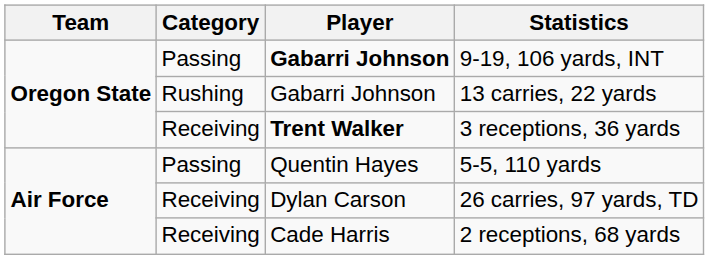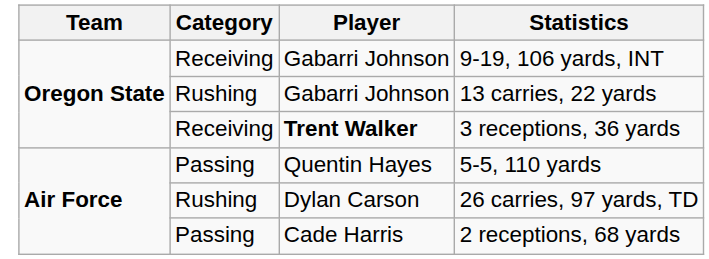(201, 58) Passing -> (224, 58) Receiving
(360, 58) bold -> (367, 58) normal
(211, 200) Receiving -> (216, 200) Rushing
(211, 235) Receiving -> (215, 235) Passing
